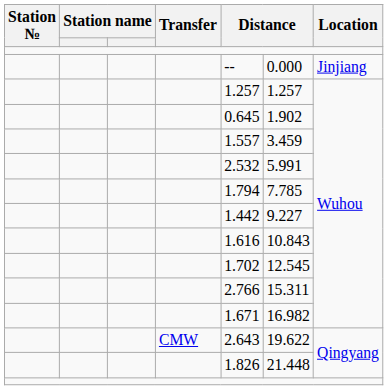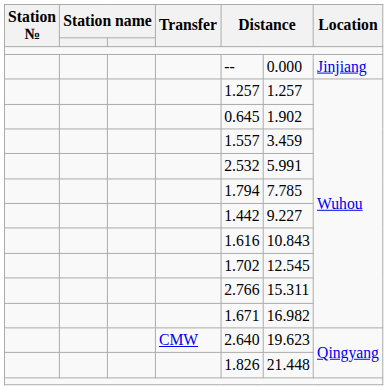(242, 340) 2.643 -> (242, 340) 2.640
(288, 340) 19.622 -> (288, 340) 19.623
